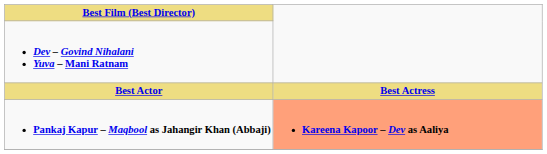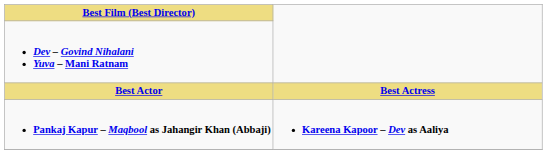(408, 130) lightsalmon background -> (408, 130) no background
